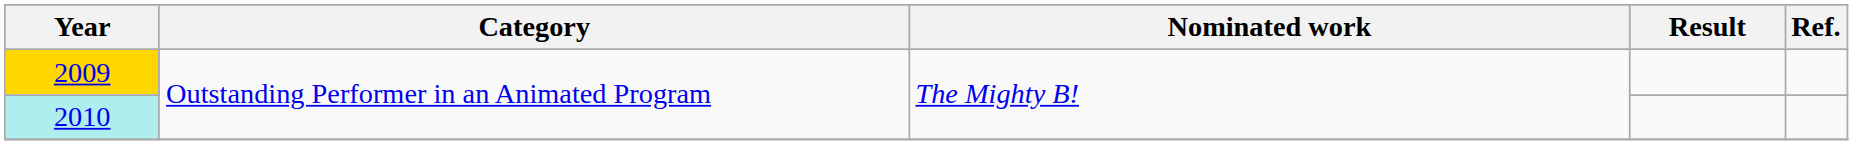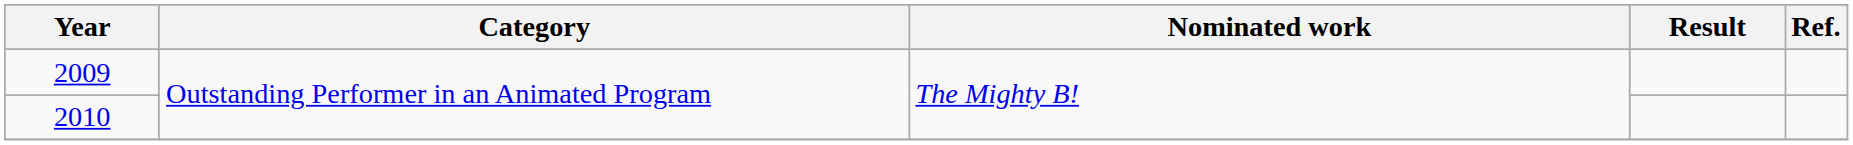(82, 71) gold background -> (82, 71) no background
(82, 116) paleturquoise background -> (82, 116) no background
